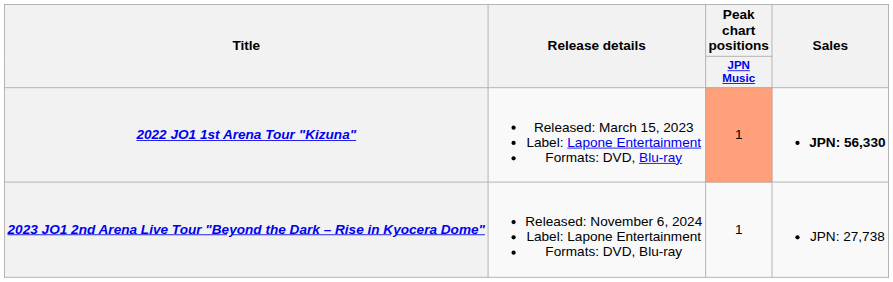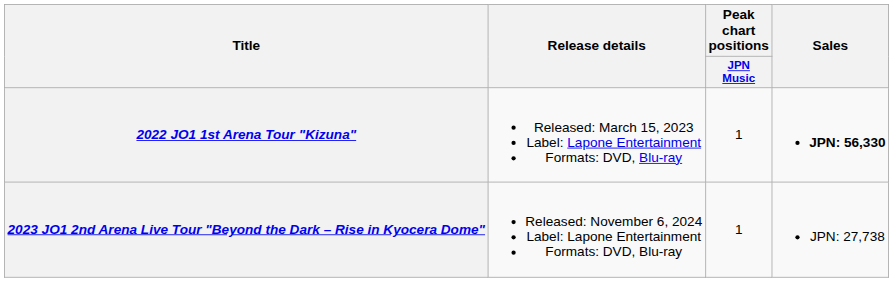(739, 134) lightsalmon background -> (739, 134) no background
